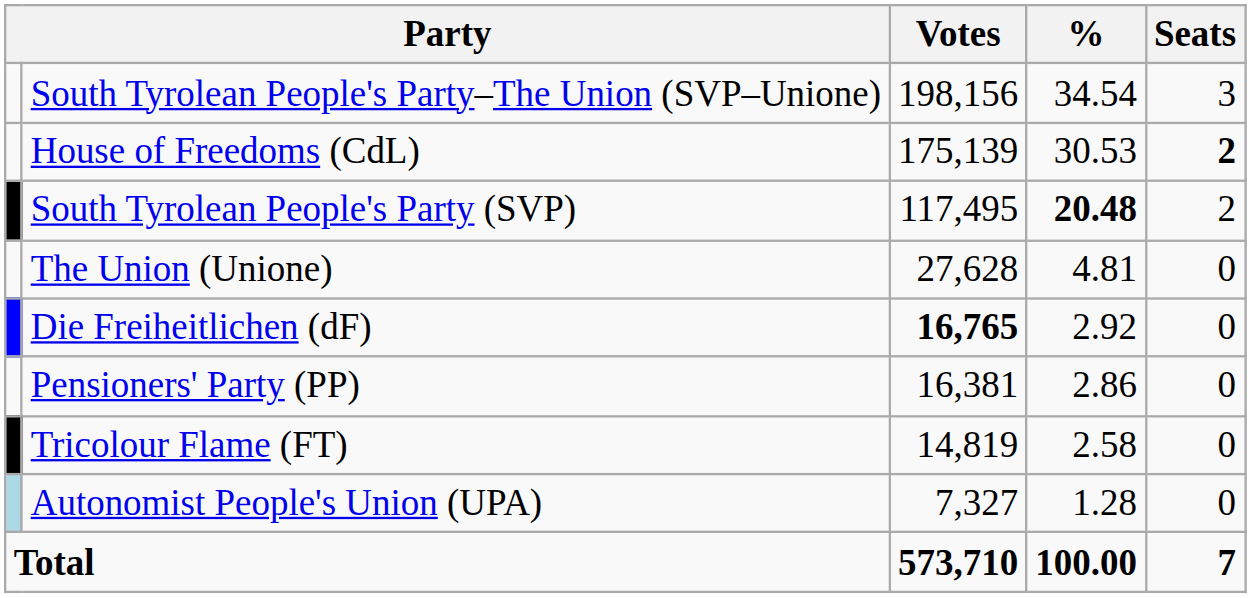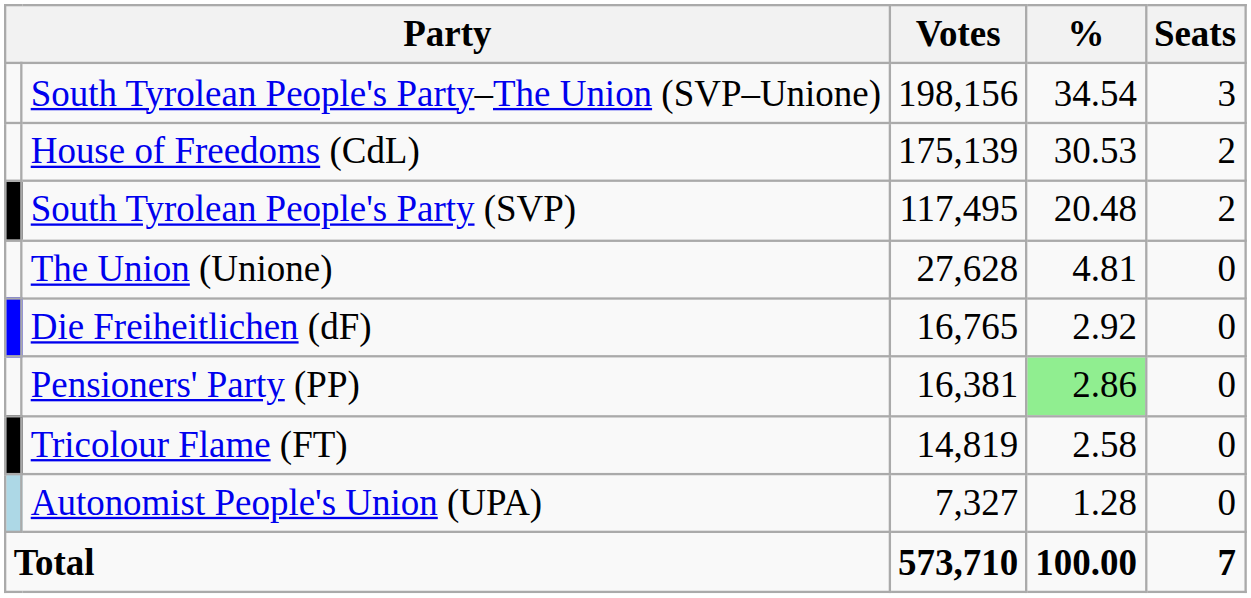(1227, 151) bold -> (1227, 151) normal
(1095, 209) bold -> (1095, 209) normal
(967, 326) bold -> (967, 326) normal
(1105, 385) no background -> (1105, 385) lightgreen background
